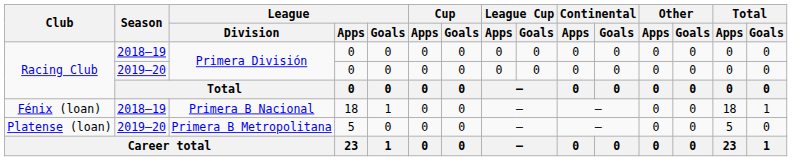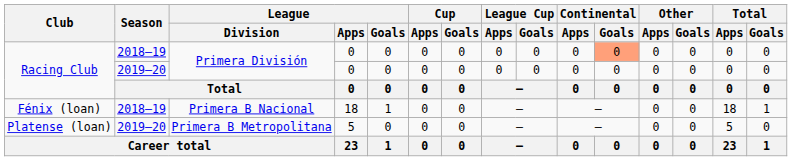(617, 52) no background -> (617, 52) lightsalmon background
